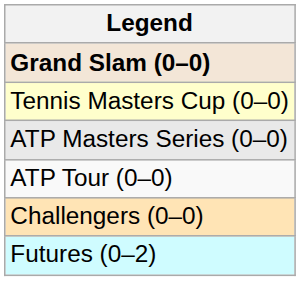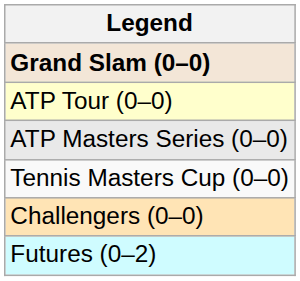(150, 100) Tennis Masters Cup (0–0) -> (91, 100) ATP Tour (0–0)
(91, 178) ATP Tour (0–0) -> (150, 178) Tennis Masters Cup (0–0)
